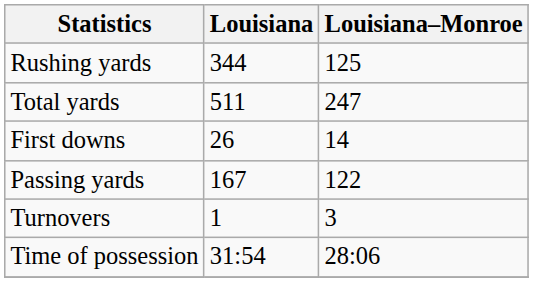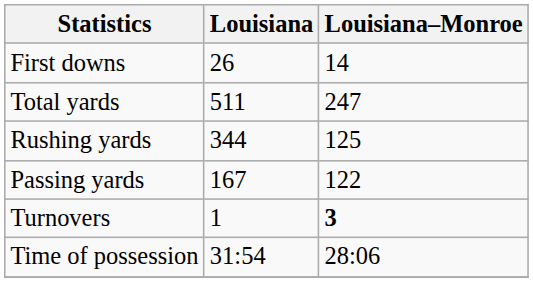rows swapped: (68, 140) <-> (81, 62)
(331, 218) normal -> (331, 218) bold
